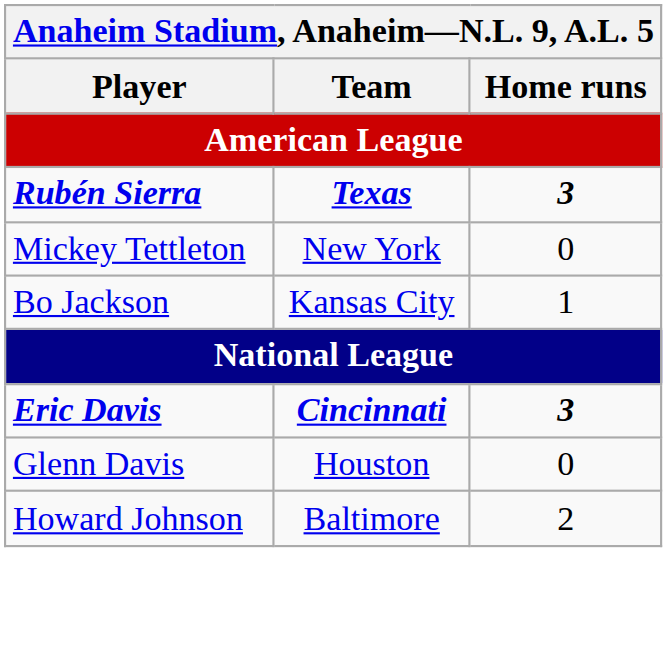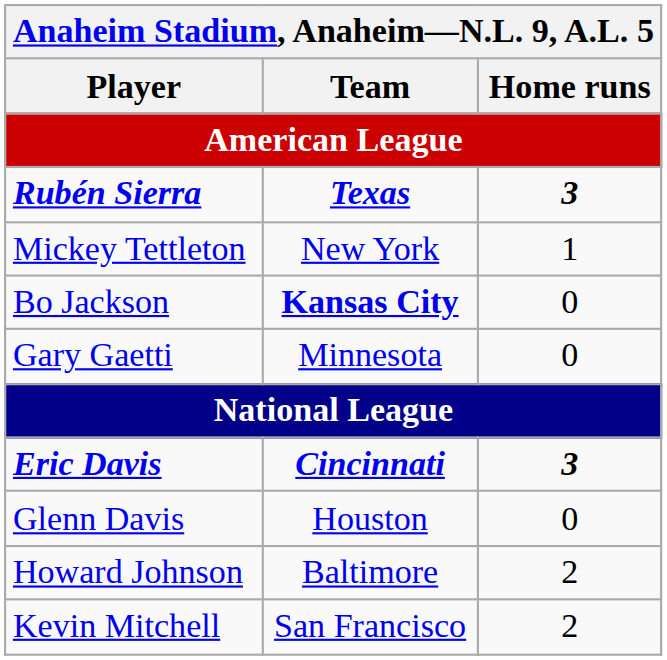(566, 247) 0 -> (570, 247) 1
(372, 301) normal -> (370, 301) bold
(566, 301) 1 -> (570, 301) 0
+ row: (93, 355)
+ row: (117, 626)
